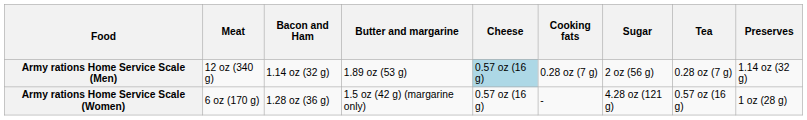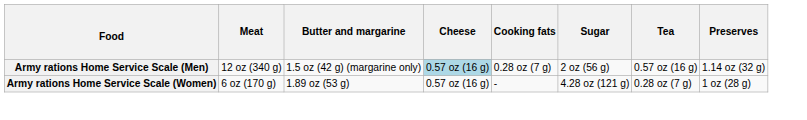- column: (303, 31)
(375, 73) 1.89 oz (53 g) -> (354, 67) 1.5 oz (42 g) (margarine only)
(703, 73) 0.28 oz (7 g) -> (666, 67) 0.57 oz (16 g)
(399, 101) 1.5 oz (42 g) (margarine only) -> (318, 83) 1.89 oz (53 g)
(700, 101) 0.57 oz (16 g) -> (663, 83) 0.28 oz (7 g)
